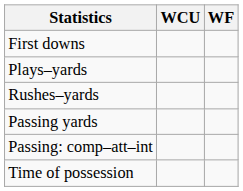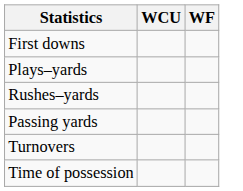- row: (81, 147)
+ row: (42, 147)
